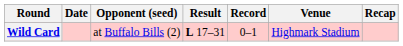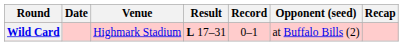columns swapped: (137, 13) <-> (316, 13)
